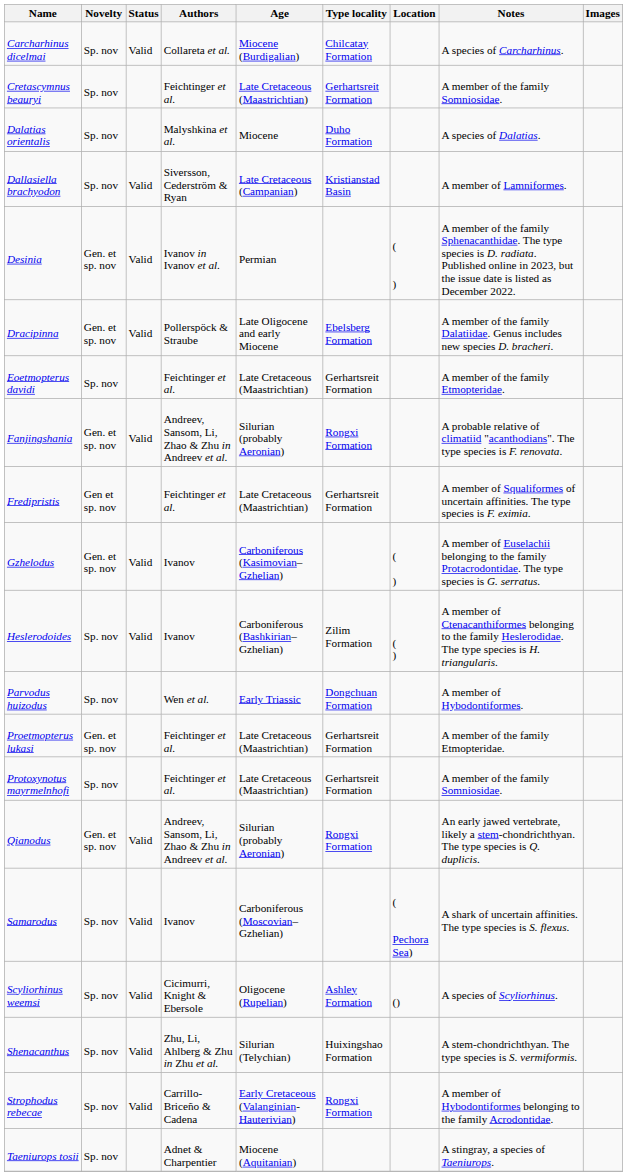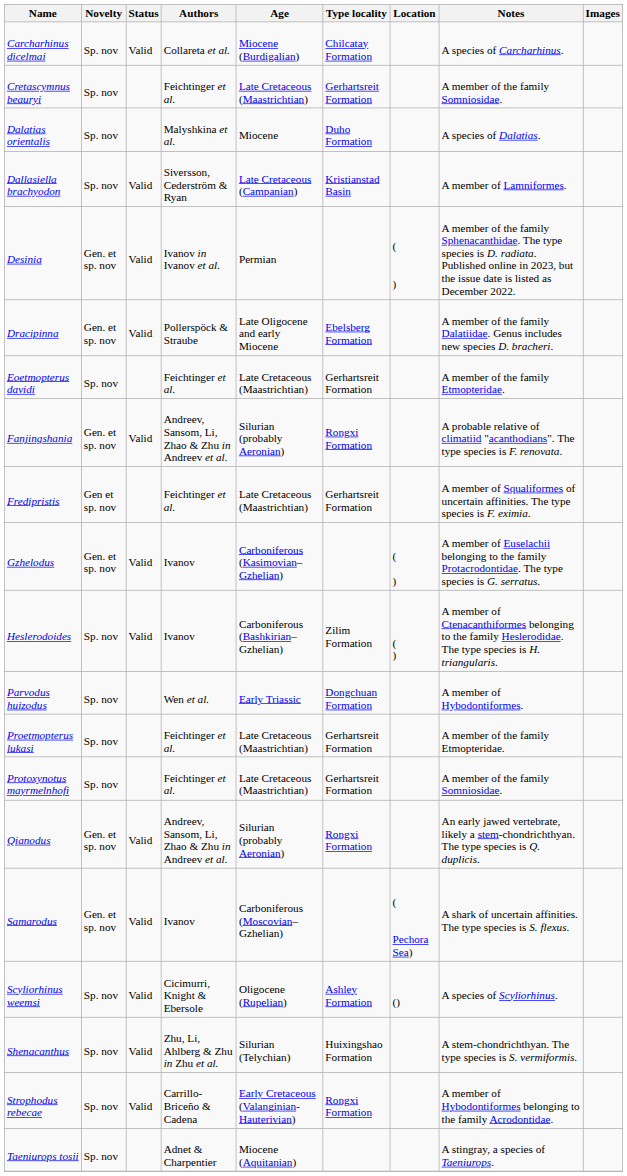(100, 741) Gen. et sp. nov -> (101, 741) Sp. nov
(101, 921) Sp. nov -> (100, 921) Gen. et sp. nov
